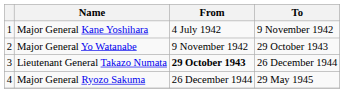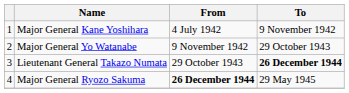(209, 63) bold -> (207, 63) normal
(297, 63) normal -> (300, 63) bold
(212, 79) normal -> (213, 79) bold
